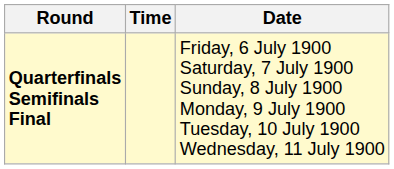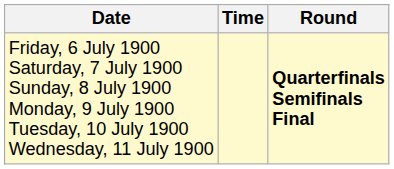columns swapped: (282, 18) <-> (65, 18)
